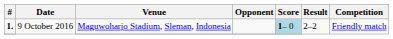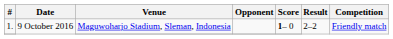(10, 26) bold -> (10, 26) normal
(286, 26) lightblue background -> (286, 26) no background
